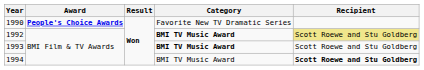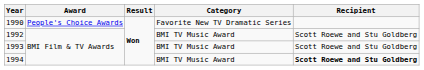(75, 22) bold -> (75, 22) normal
(195, 34) bold -> (195, 34) normal
(356, 34) khaki background -> (356, 34) no background
(195, 47) bold -> (195, 47) normal
